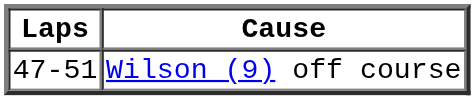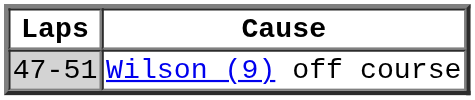(55, 70) no background -> (55, 70) lightgrey background
